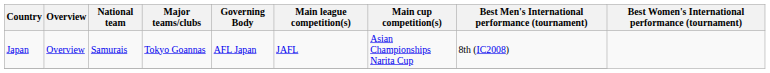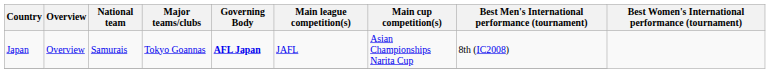(235, 49) normal -> (237, 49) bold
